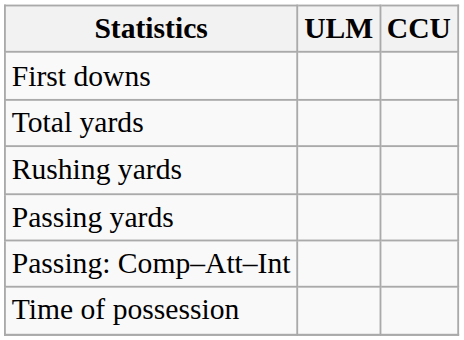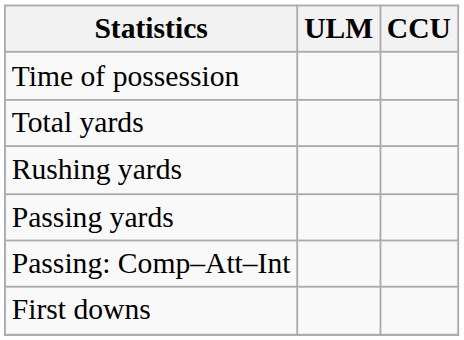rows swapped: (81, 75) <-> (126, 310)
